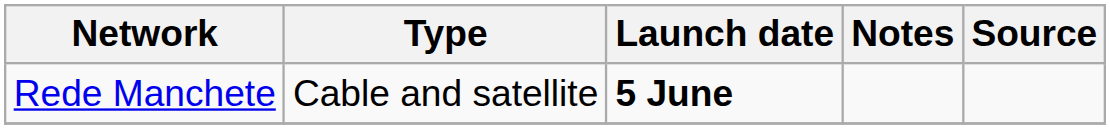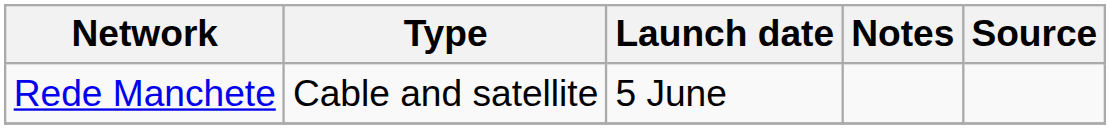(674, 92) bold -> (671, 92) normal
